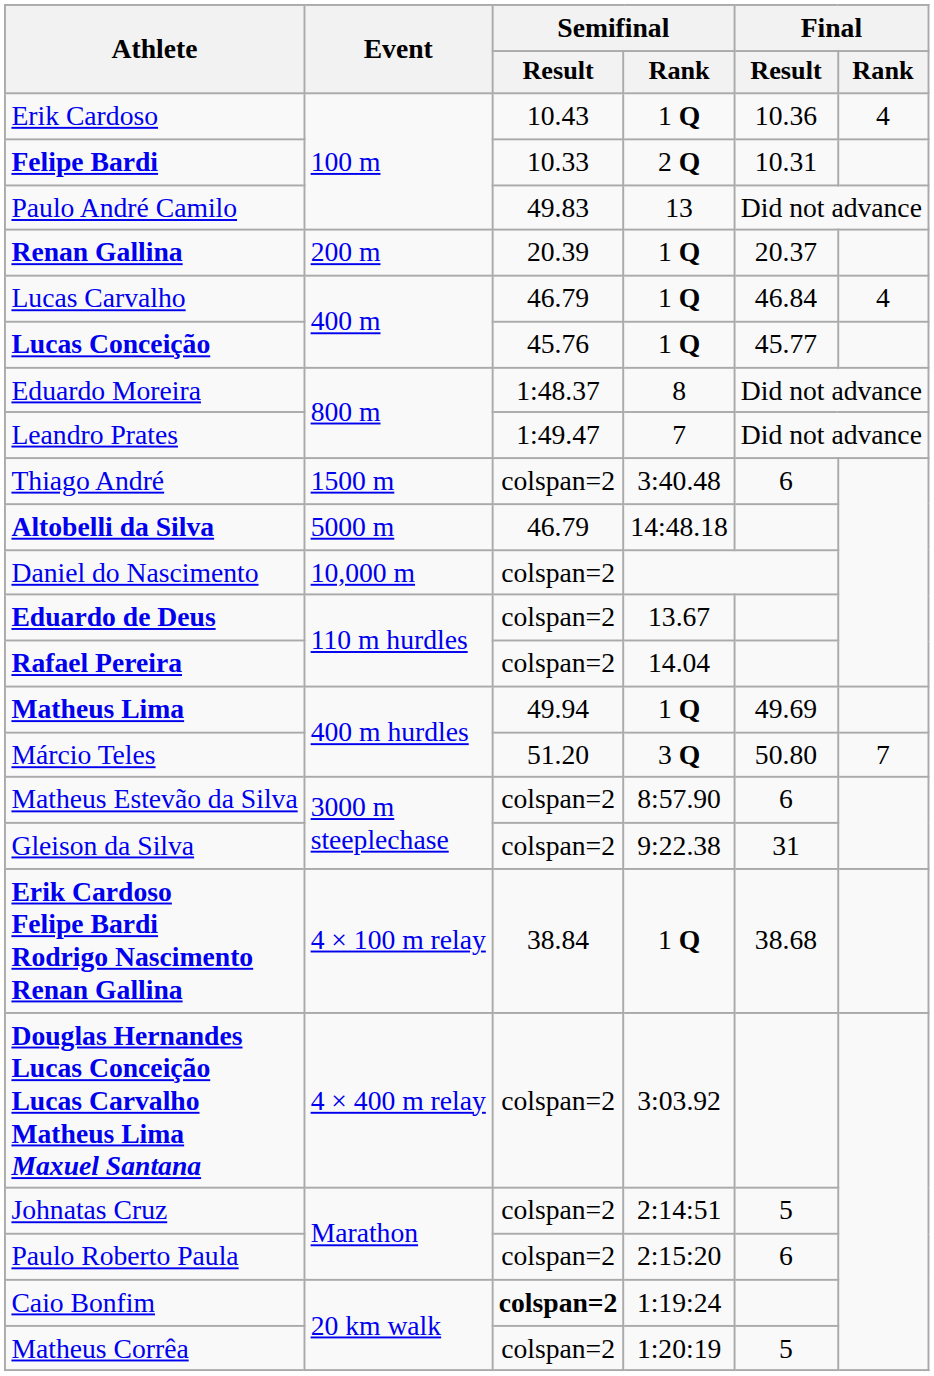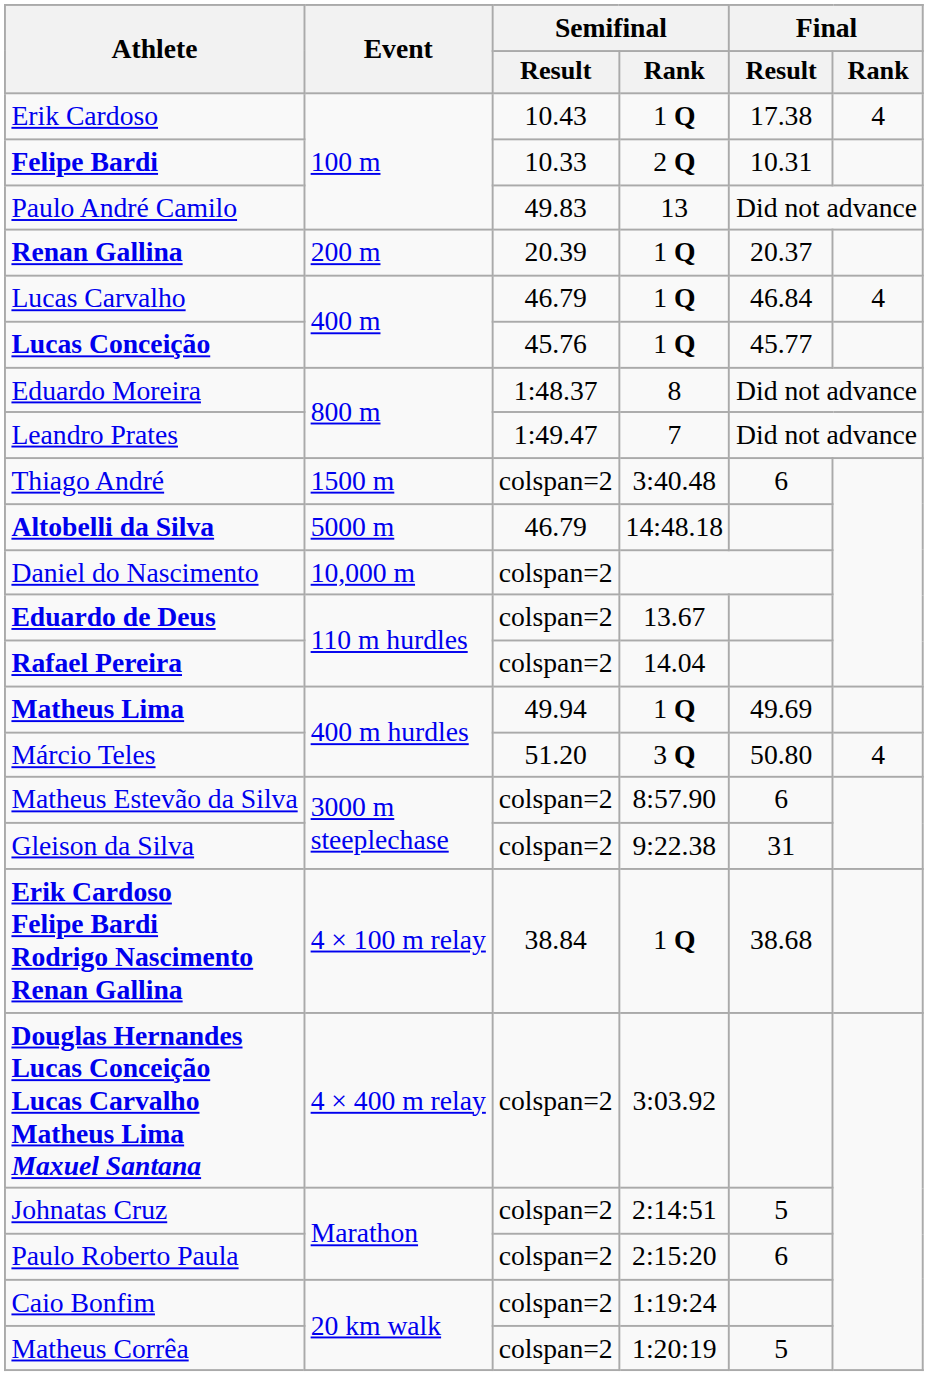(786, 116) 10.36 -> (781, 116) 17.38
(883, 754) 7 -> (878, 754) 4
(558, 1302) bold -> (556, 1302) normal
